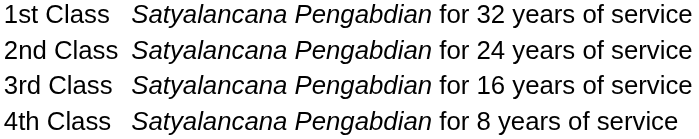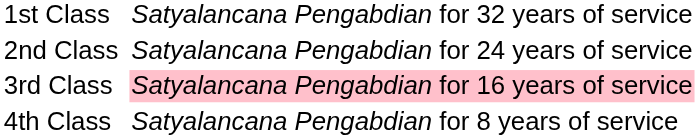(412, 85) no background -> (412, 85) pink background
